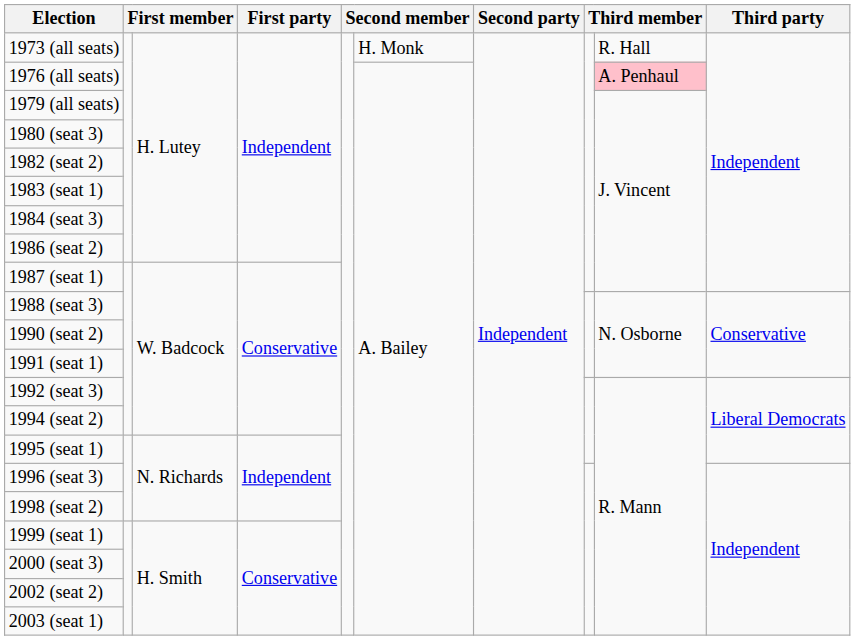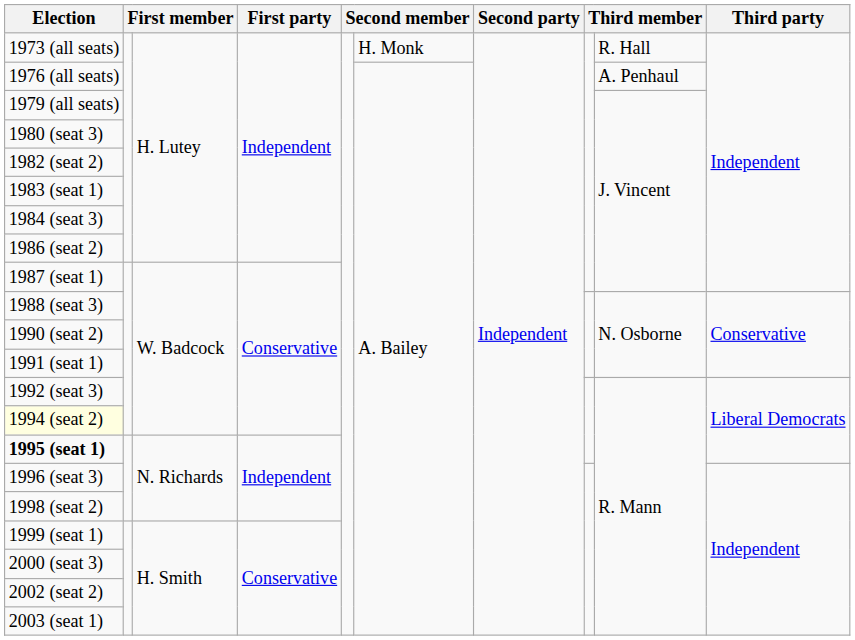(639, 76) pink background -> (639, 76) no background
(56, 420) no background -> (56, 420) lightyellow background
(56, 448) normal -> (57, 448) bold
